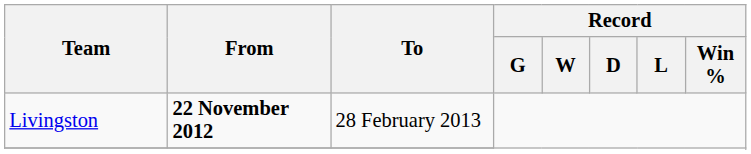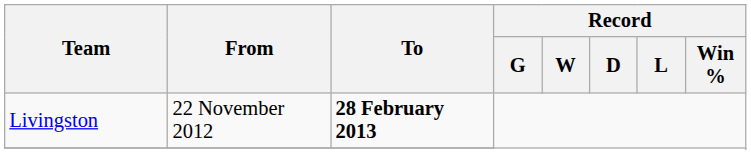(231, 120) bold -> (228, 120) normal
(408, 120) normal -> (390, 120) bold
